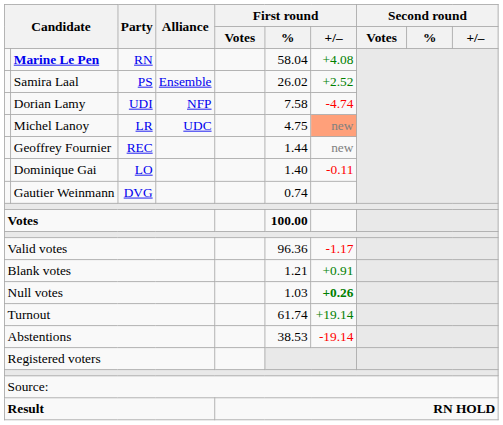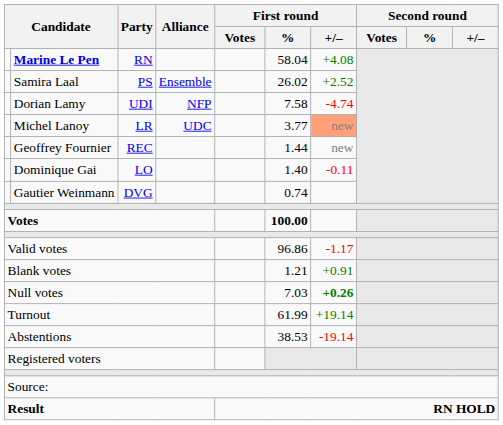(296, 125) 4.75 -> (296, 125) 3.77
(293, 248) 96.36 -> (293, 248) 96.86
(296, 292) 1.03 -> (296, 292) 7.03
(293, 314) 61.74 -> (293, 314) 61.99
